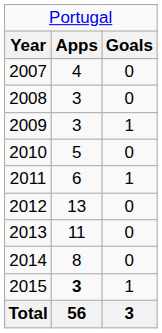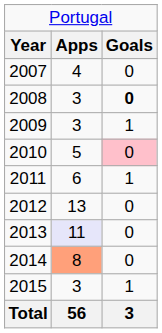(129, 98) normal -> (129, 98) bold
(129, 152) no background -> (129, 152) pink background
(77, 233) no background -> (77, 233) lavender background
(77, 260) no background -> (77, 260) lightsalmon background
(77, 286) bold -> (77, 286) normal
